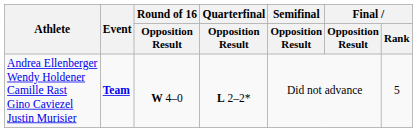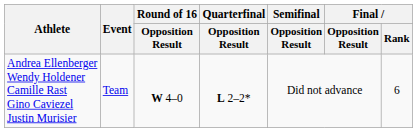(116, 91) bold -> (115, 91) normal
(397, 91) 5 -> (397, 91) 6
